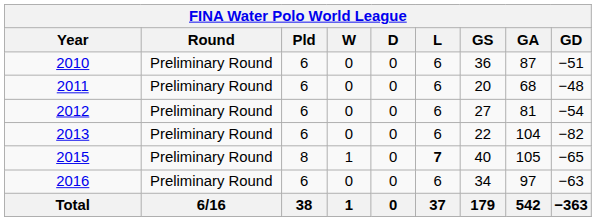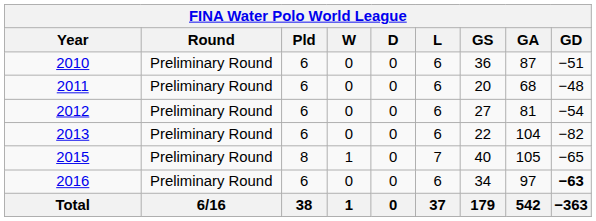(438, 157) bold -> (438, 157) normal
(571, 181) normal -> (571, 181) bold
